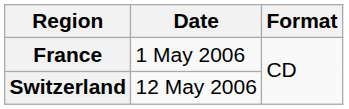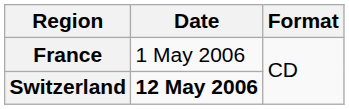(196, 87) normal -> (197, 87) bold
